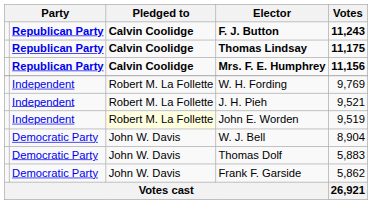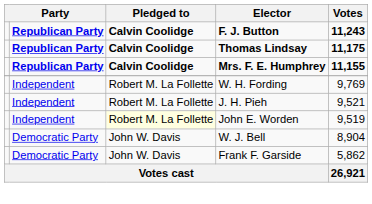(348, 66) 11,156 -> (348, 66) 11,155
- row: (250, 155)
